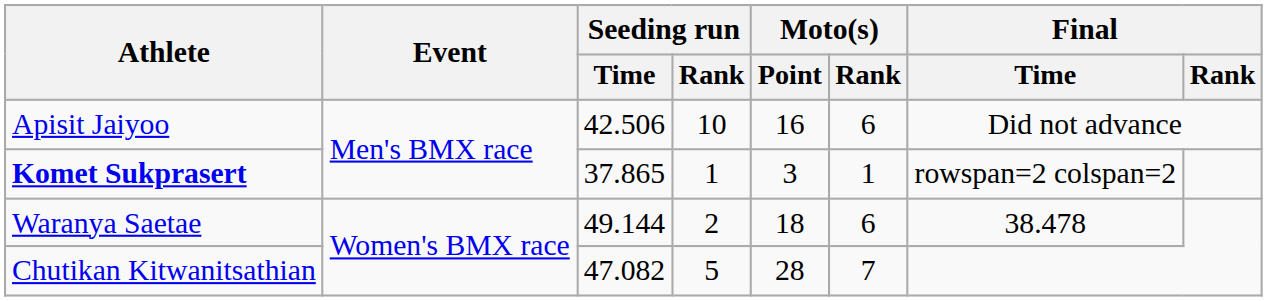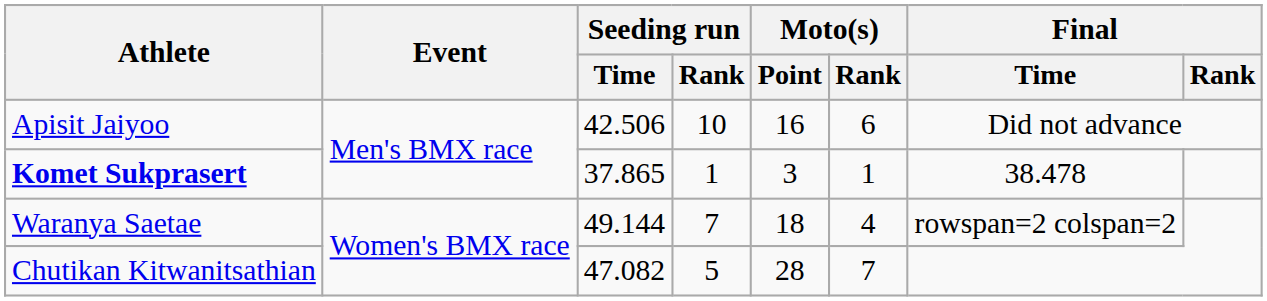(1045, 173) rowspan=2 colspan=2 -> (1045, 173) 38.478
(712, 222) 2 -> (712, 222) 7
(868, 222) 6 -> (868, 222) 4
(1045, 222) 38.478 -> (1045, 222) rowspan=2 colspan=2
